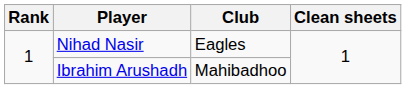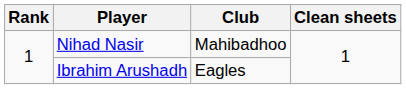(220, 44) Eagles -> (241, 44) Mahibadhoo
(241, 70) Mahibadhoo -> (220, 70) Eagles
